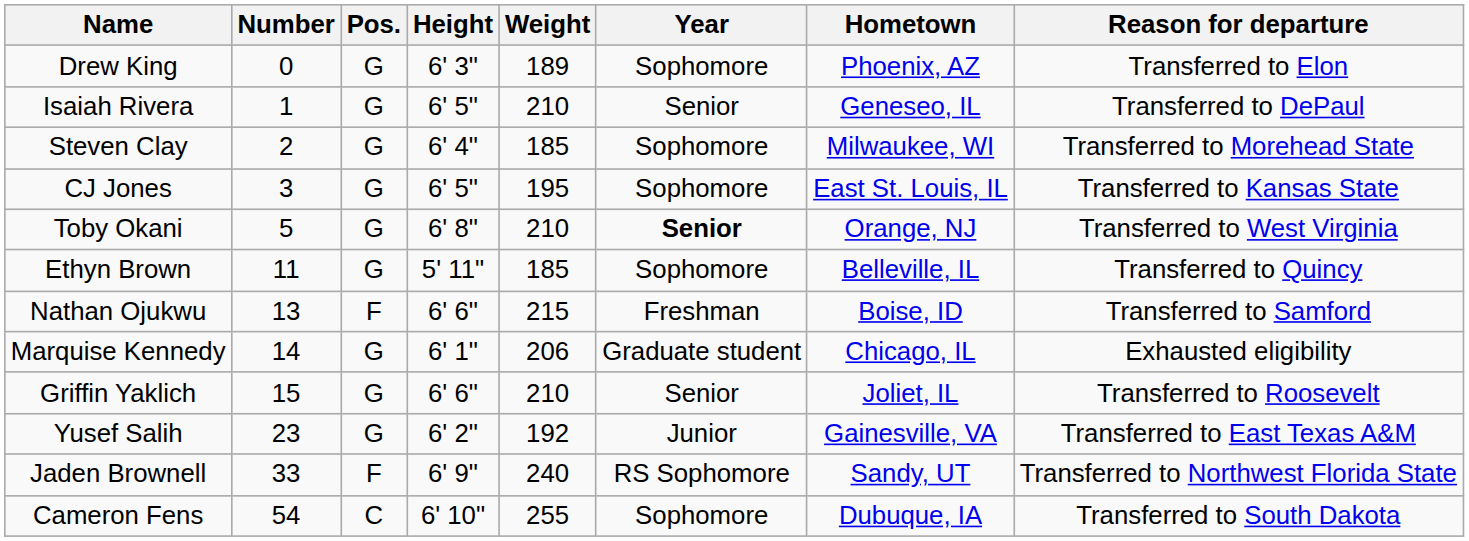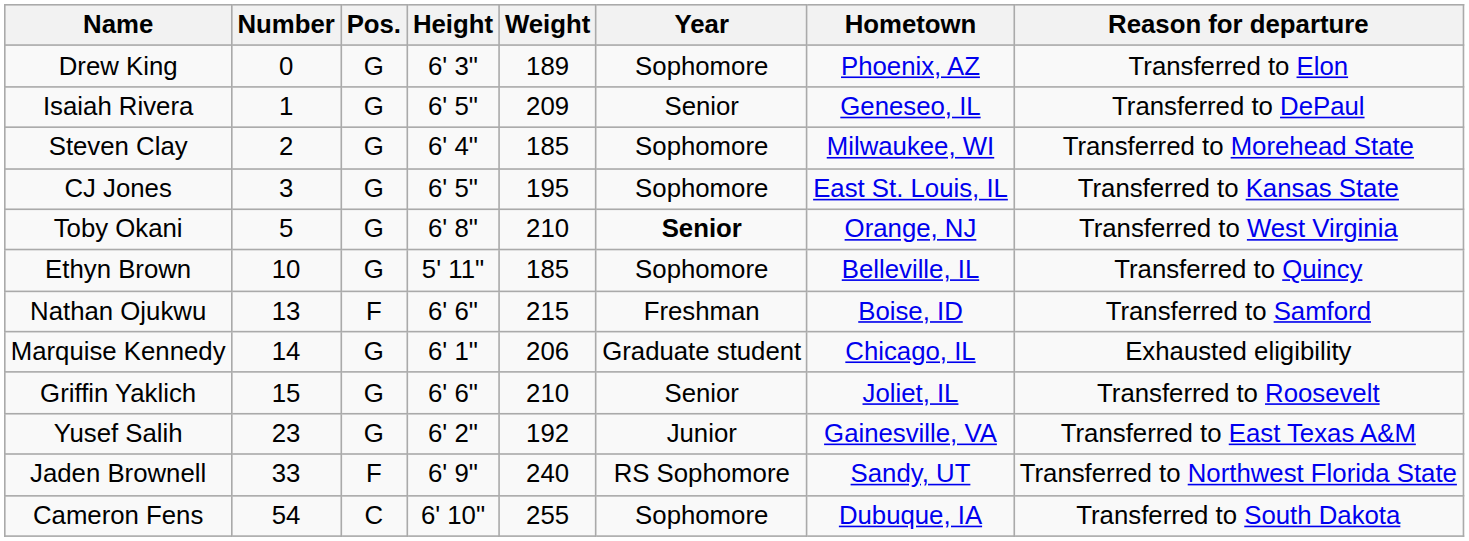(548, 106) 210 -> (548, 106) 209
(286, 270) 11 -> (286, 270) 10
